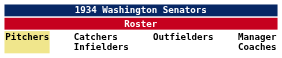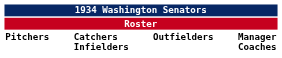(27, 37) khaki background -> (27, 37) no background
